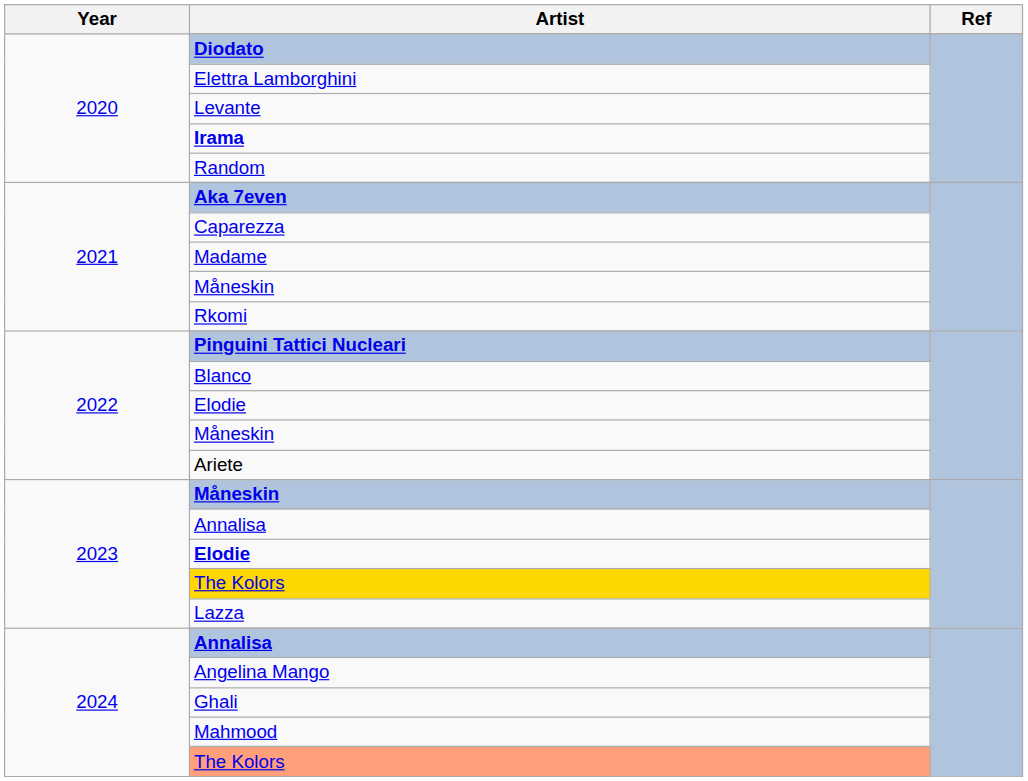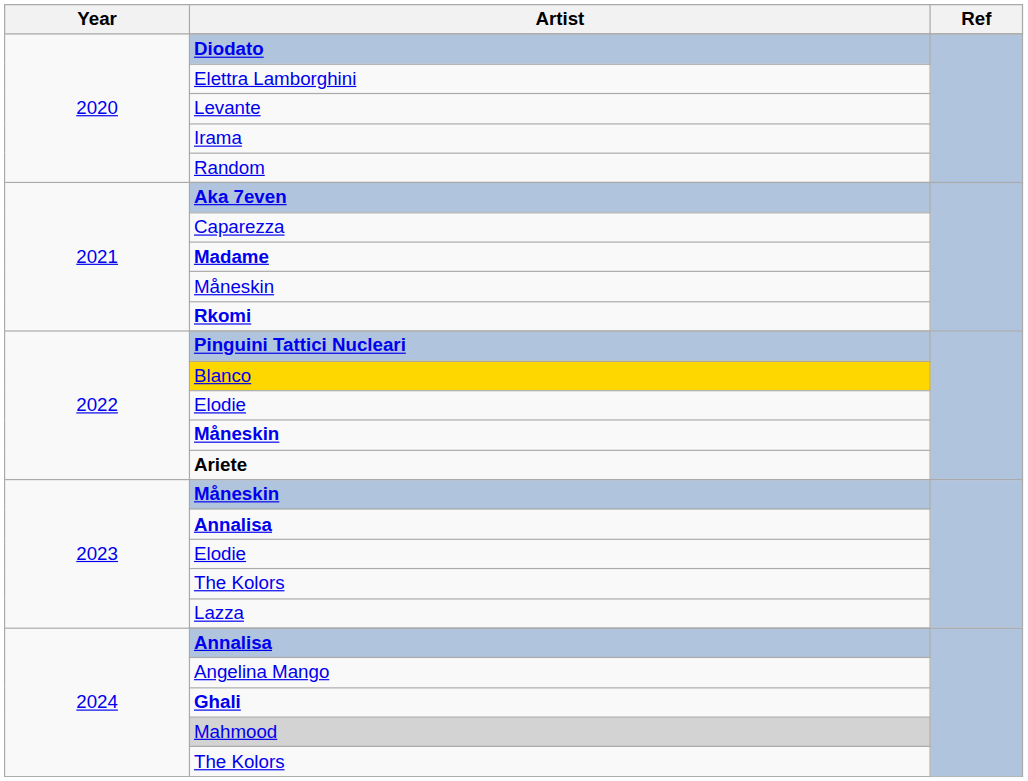(219, 138) bold -> (218, 138) normal
(230, 256) normal -> (231, 256) bold
(221, 316) normal -> (223, 316) bold
(223, 375) no background -> (223, 375) gold background
(234, 434) normal -> (237, 434) bold
(218, 464) normal -> (221, 464) bold
(230, 524) normal -> (233, 524) bold
(222, 553) bold -> (220, 553) normal
(239, 583) gold background -> (239, 583) no background
(216, 702) normal -> (217, 702) bold
(236, 731) no background -> (236, 731) lightgrey background
(239, 761) lightsalmon background -> (239, 761) no background
